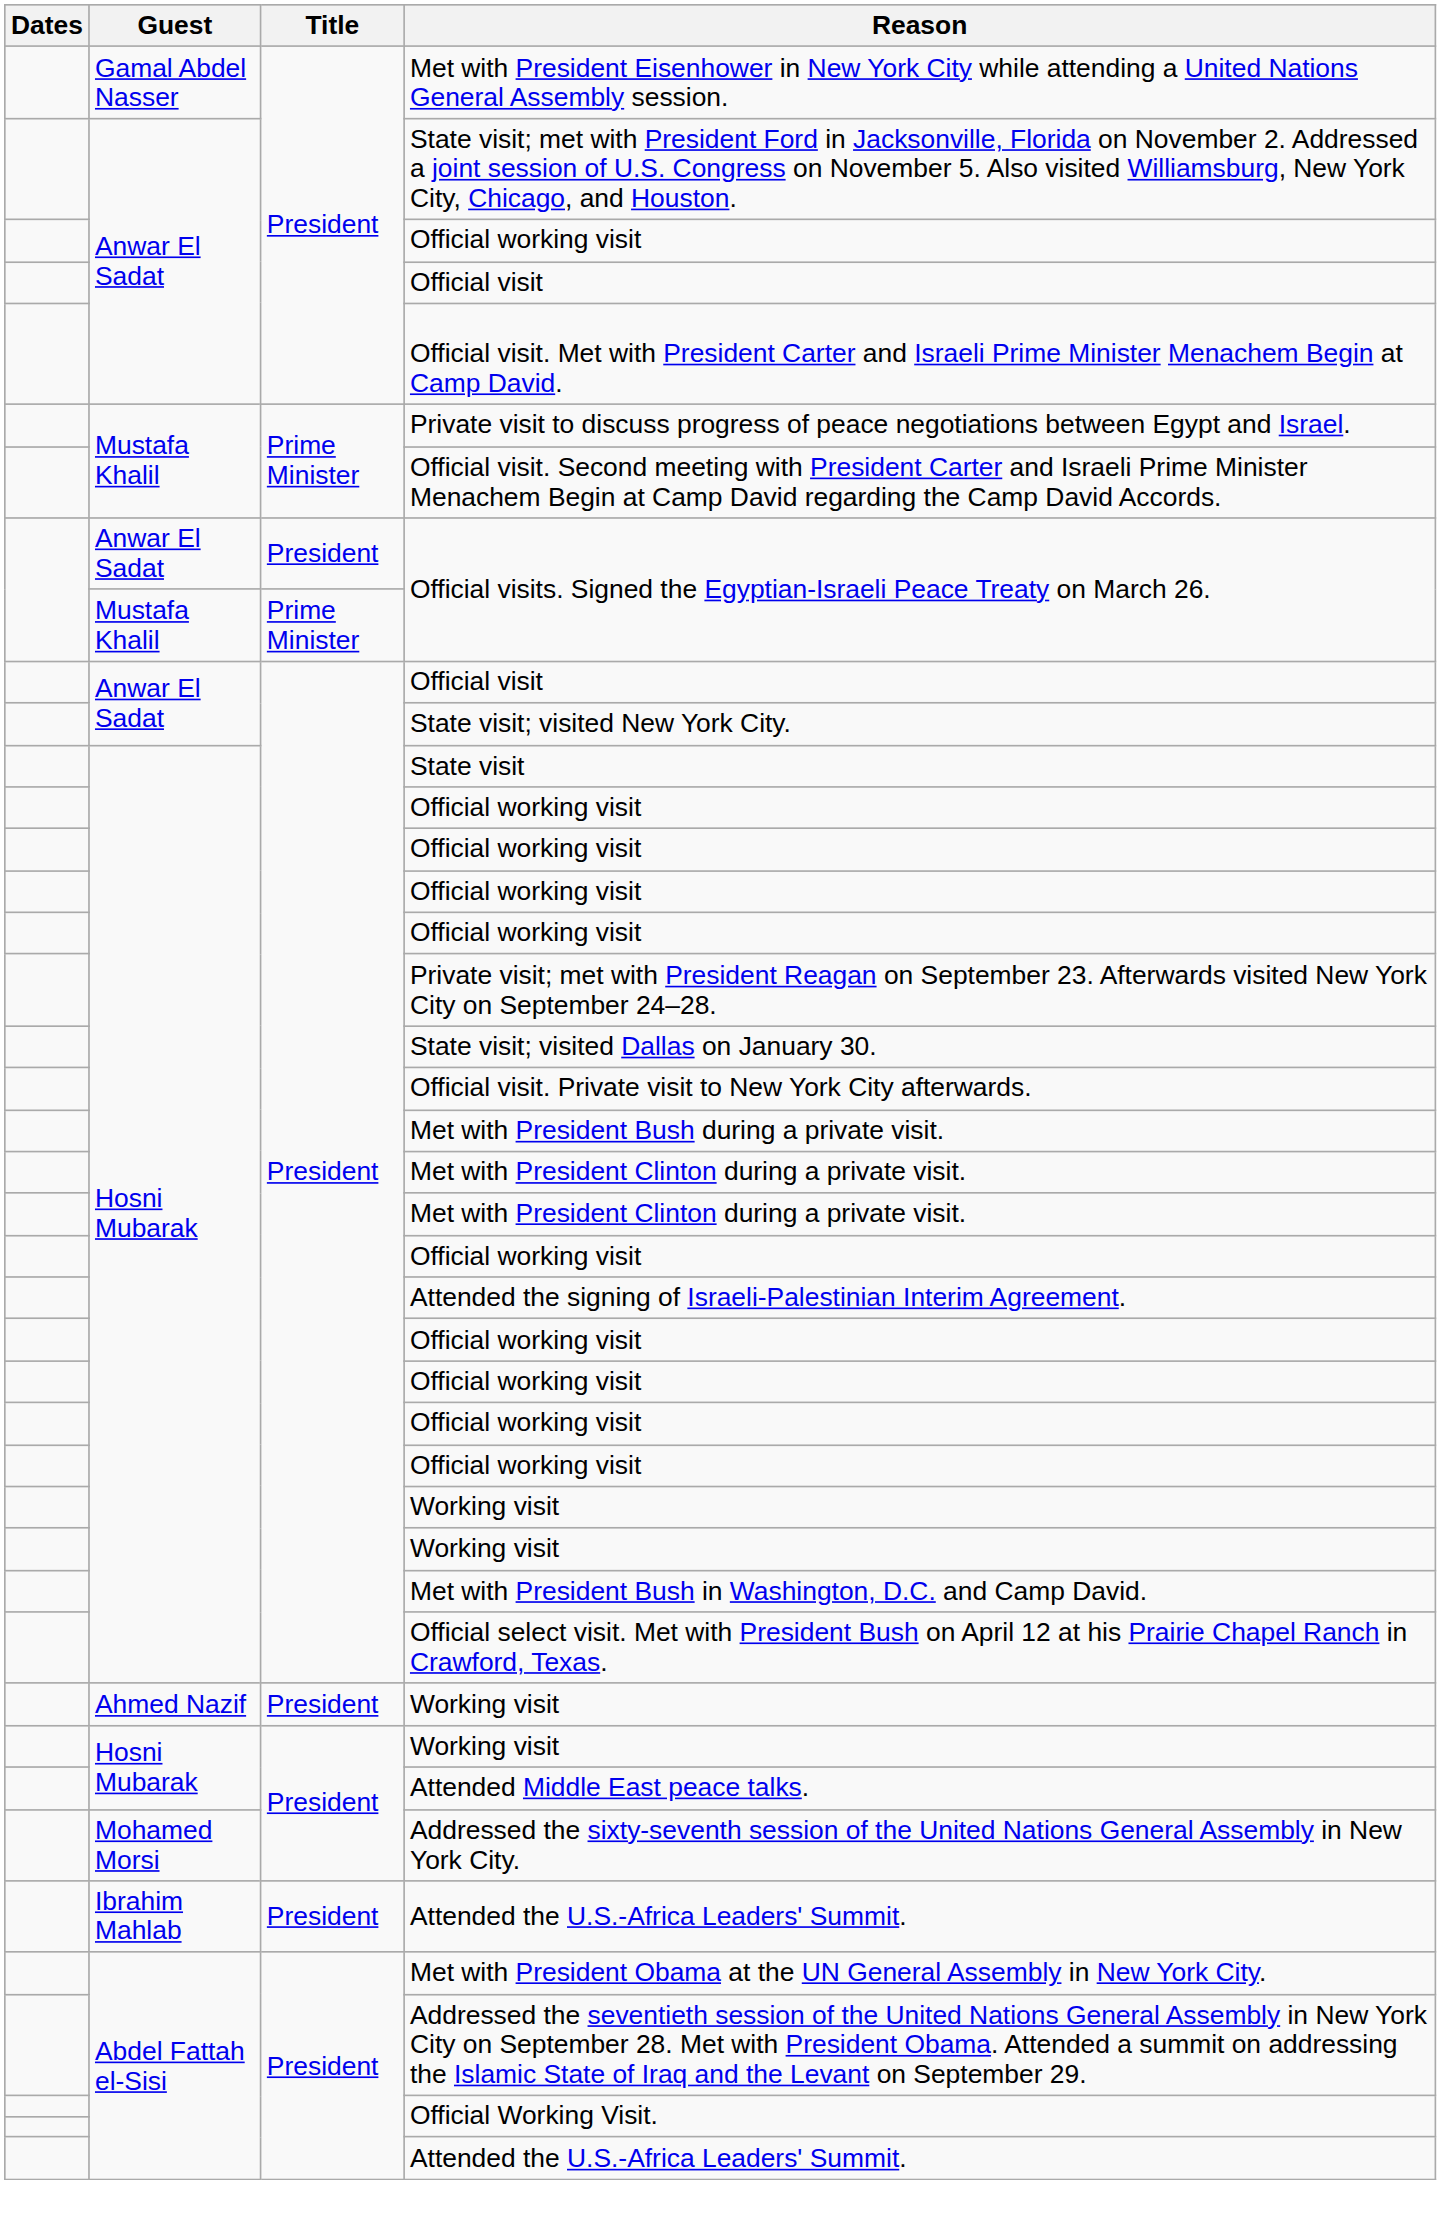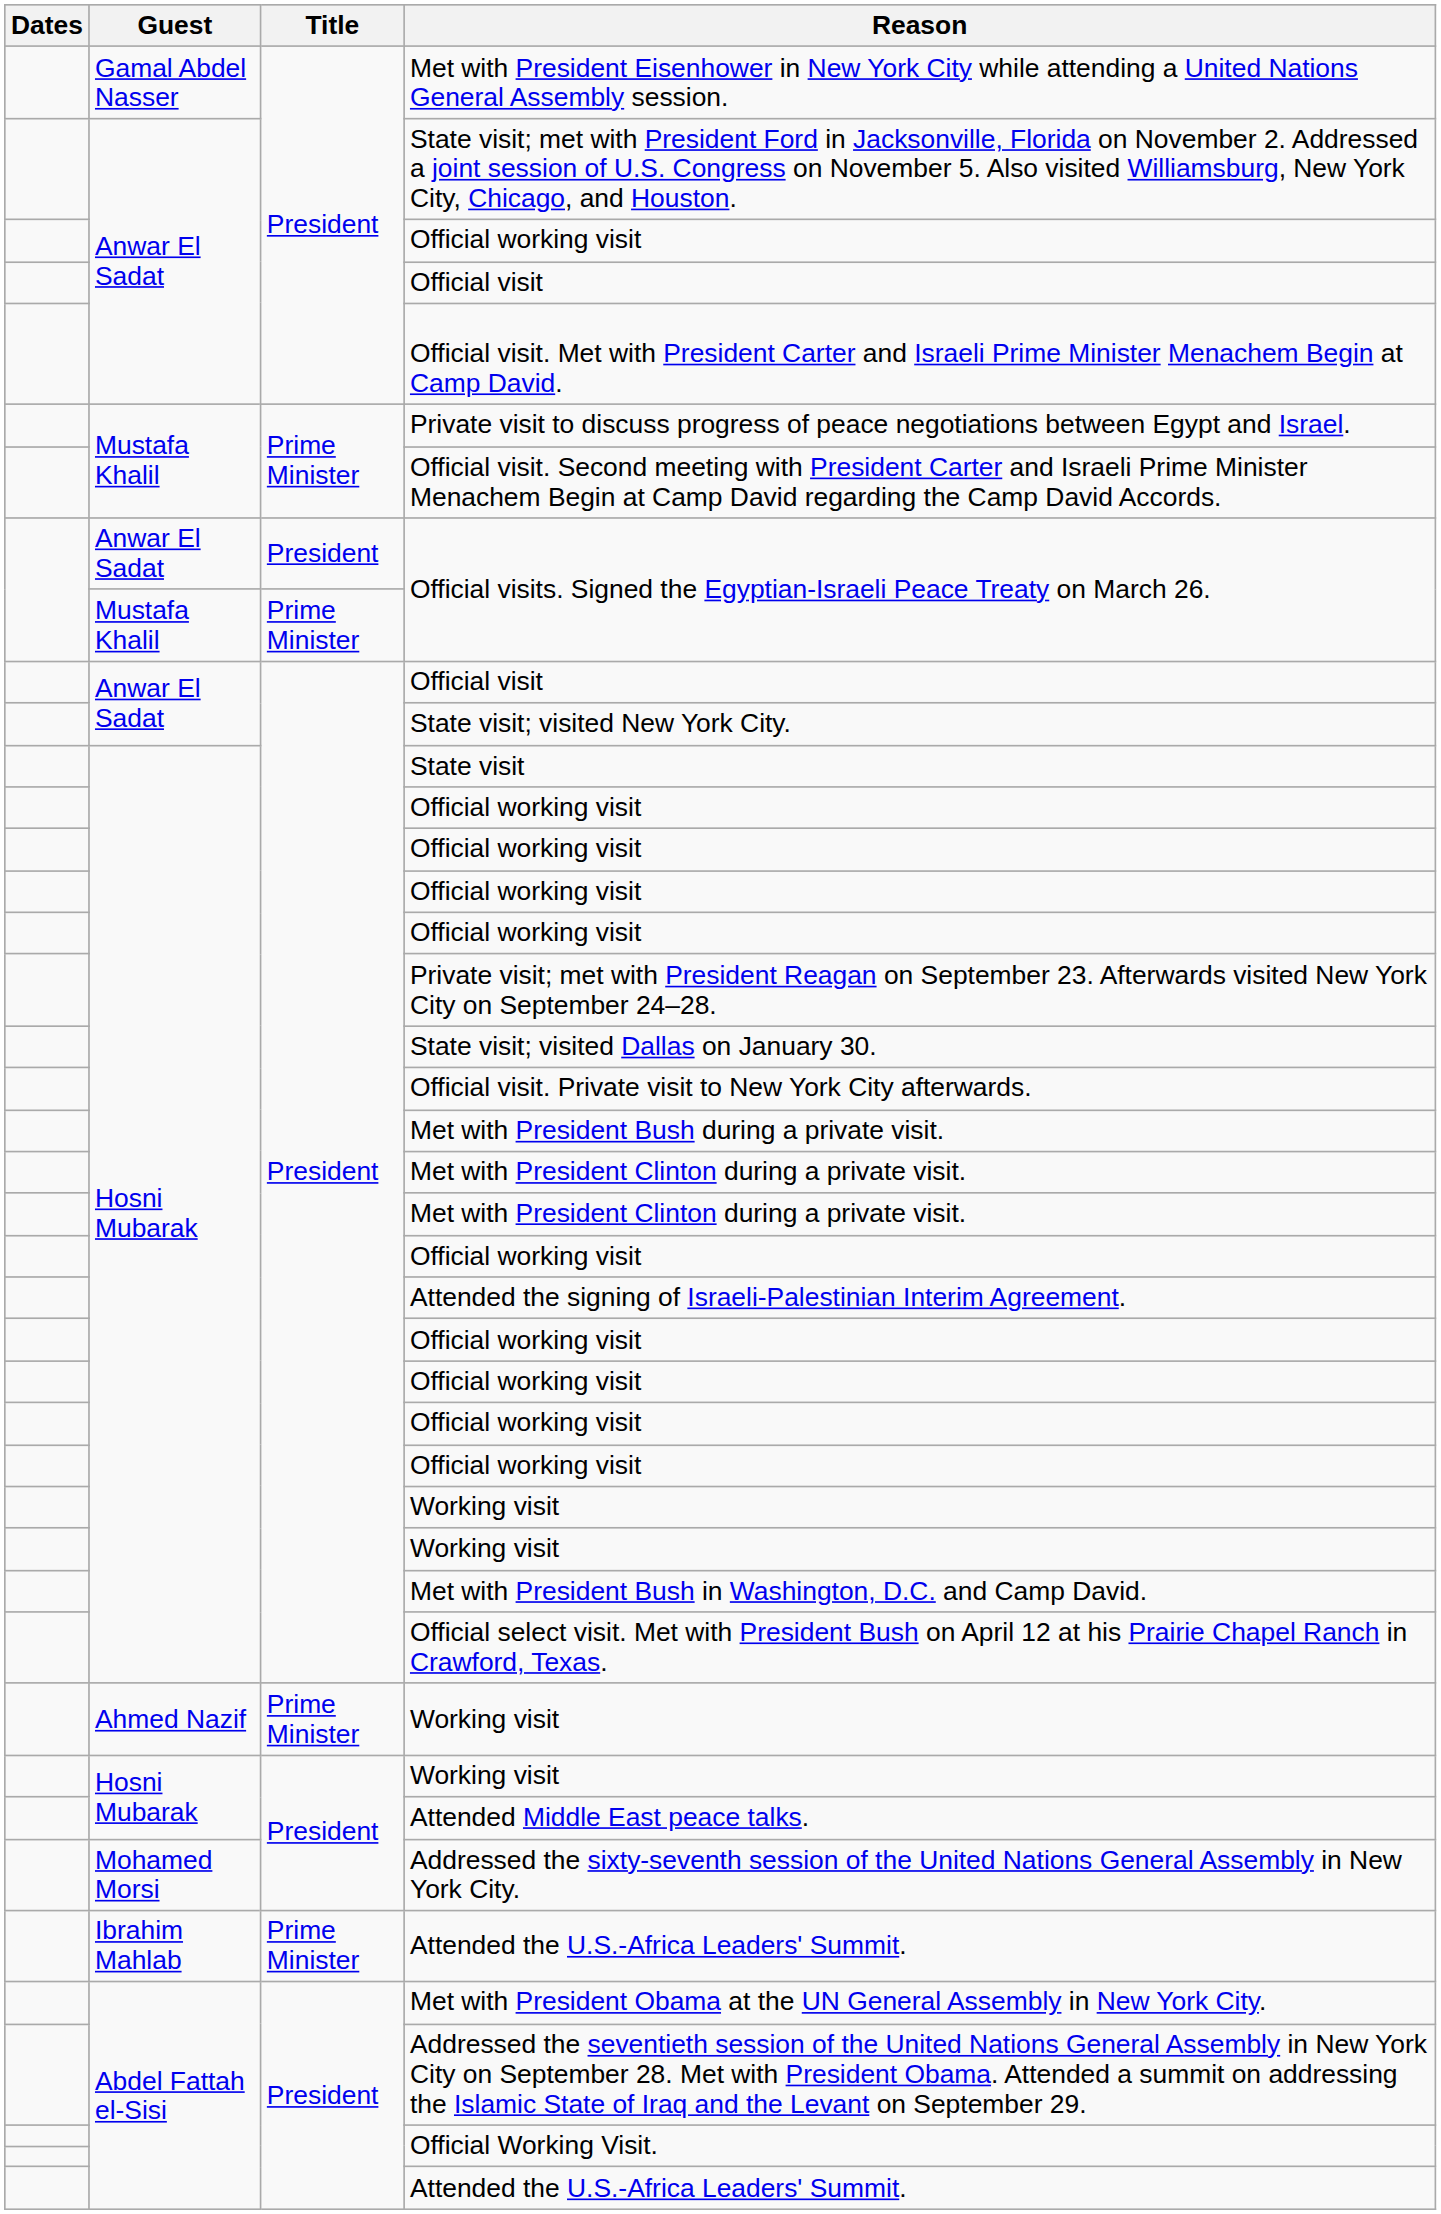(323, 1704) President -> (313, 1718) Prime Minister
(323, 1916) President -> (313, 1945) Prime Minister
